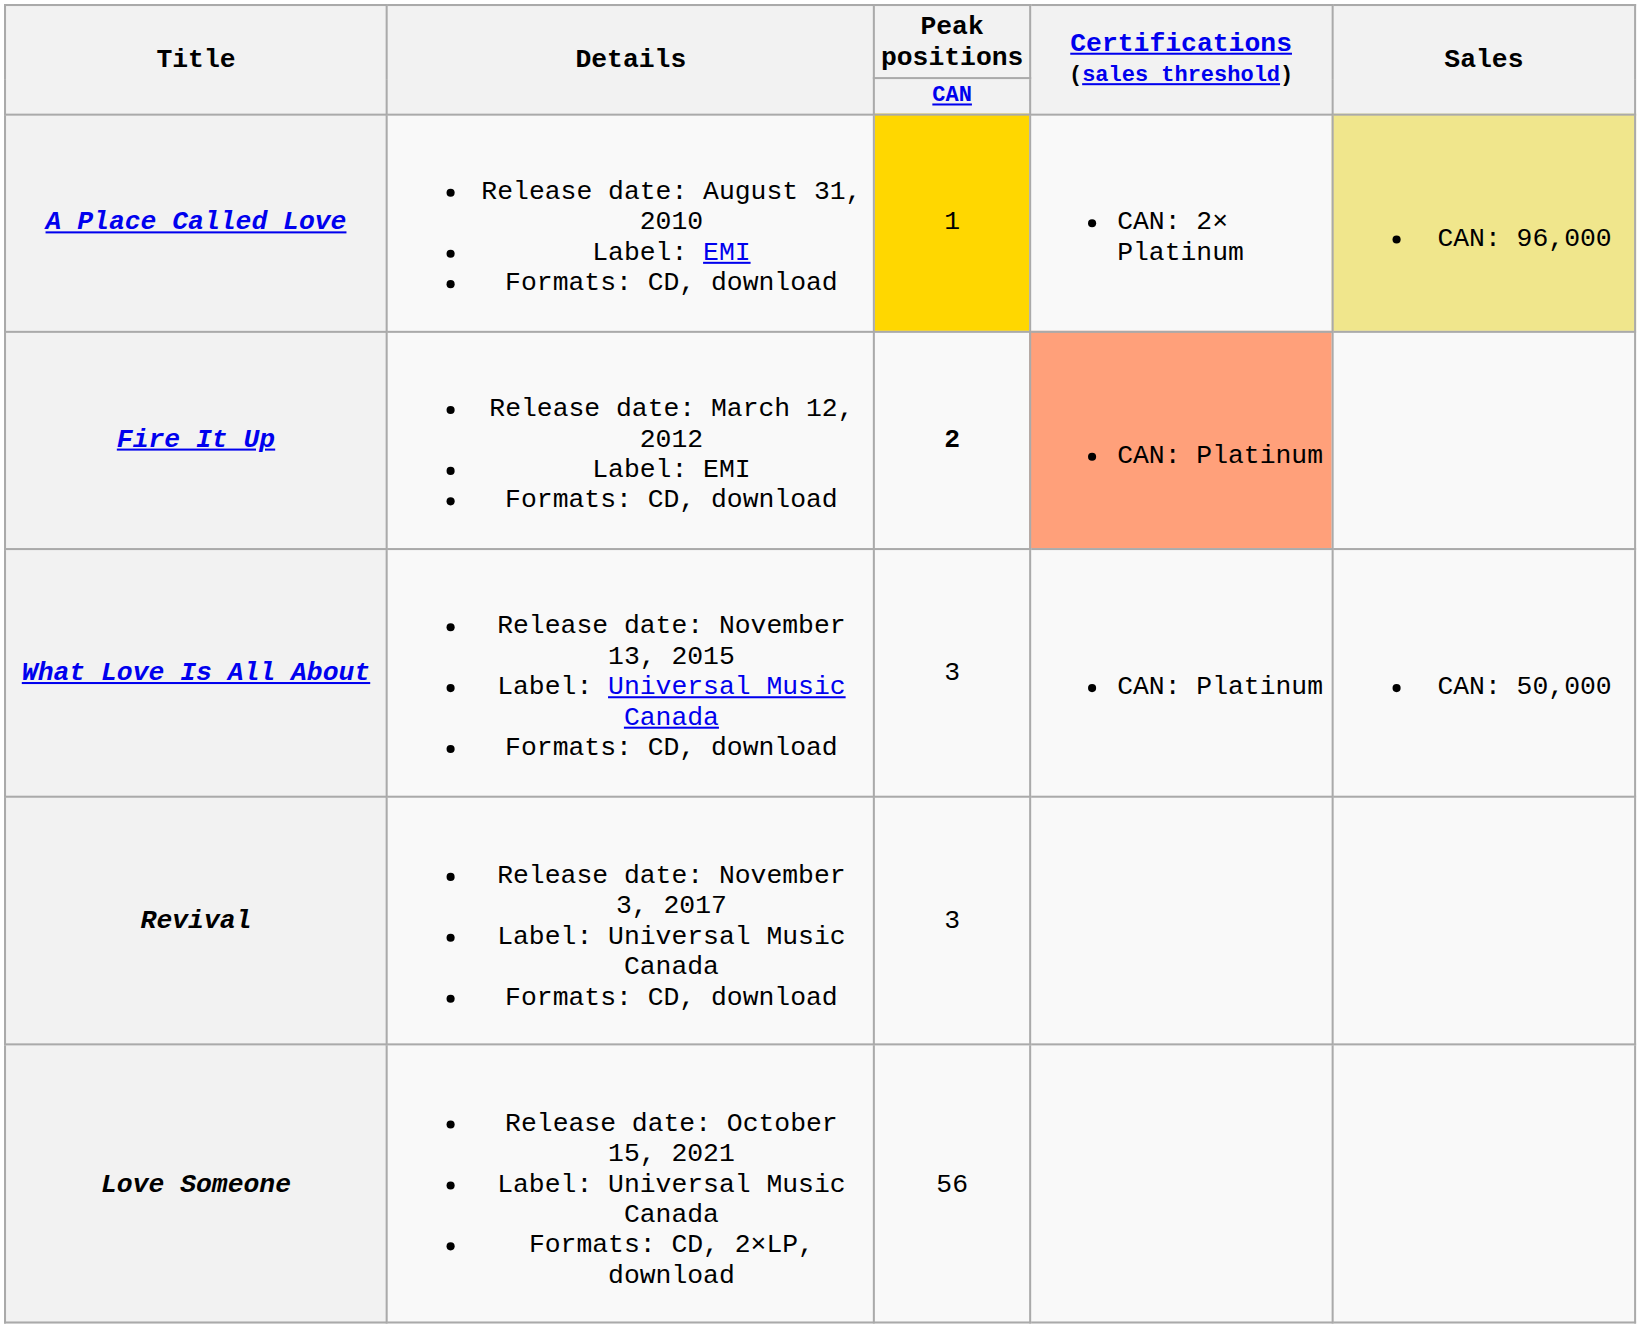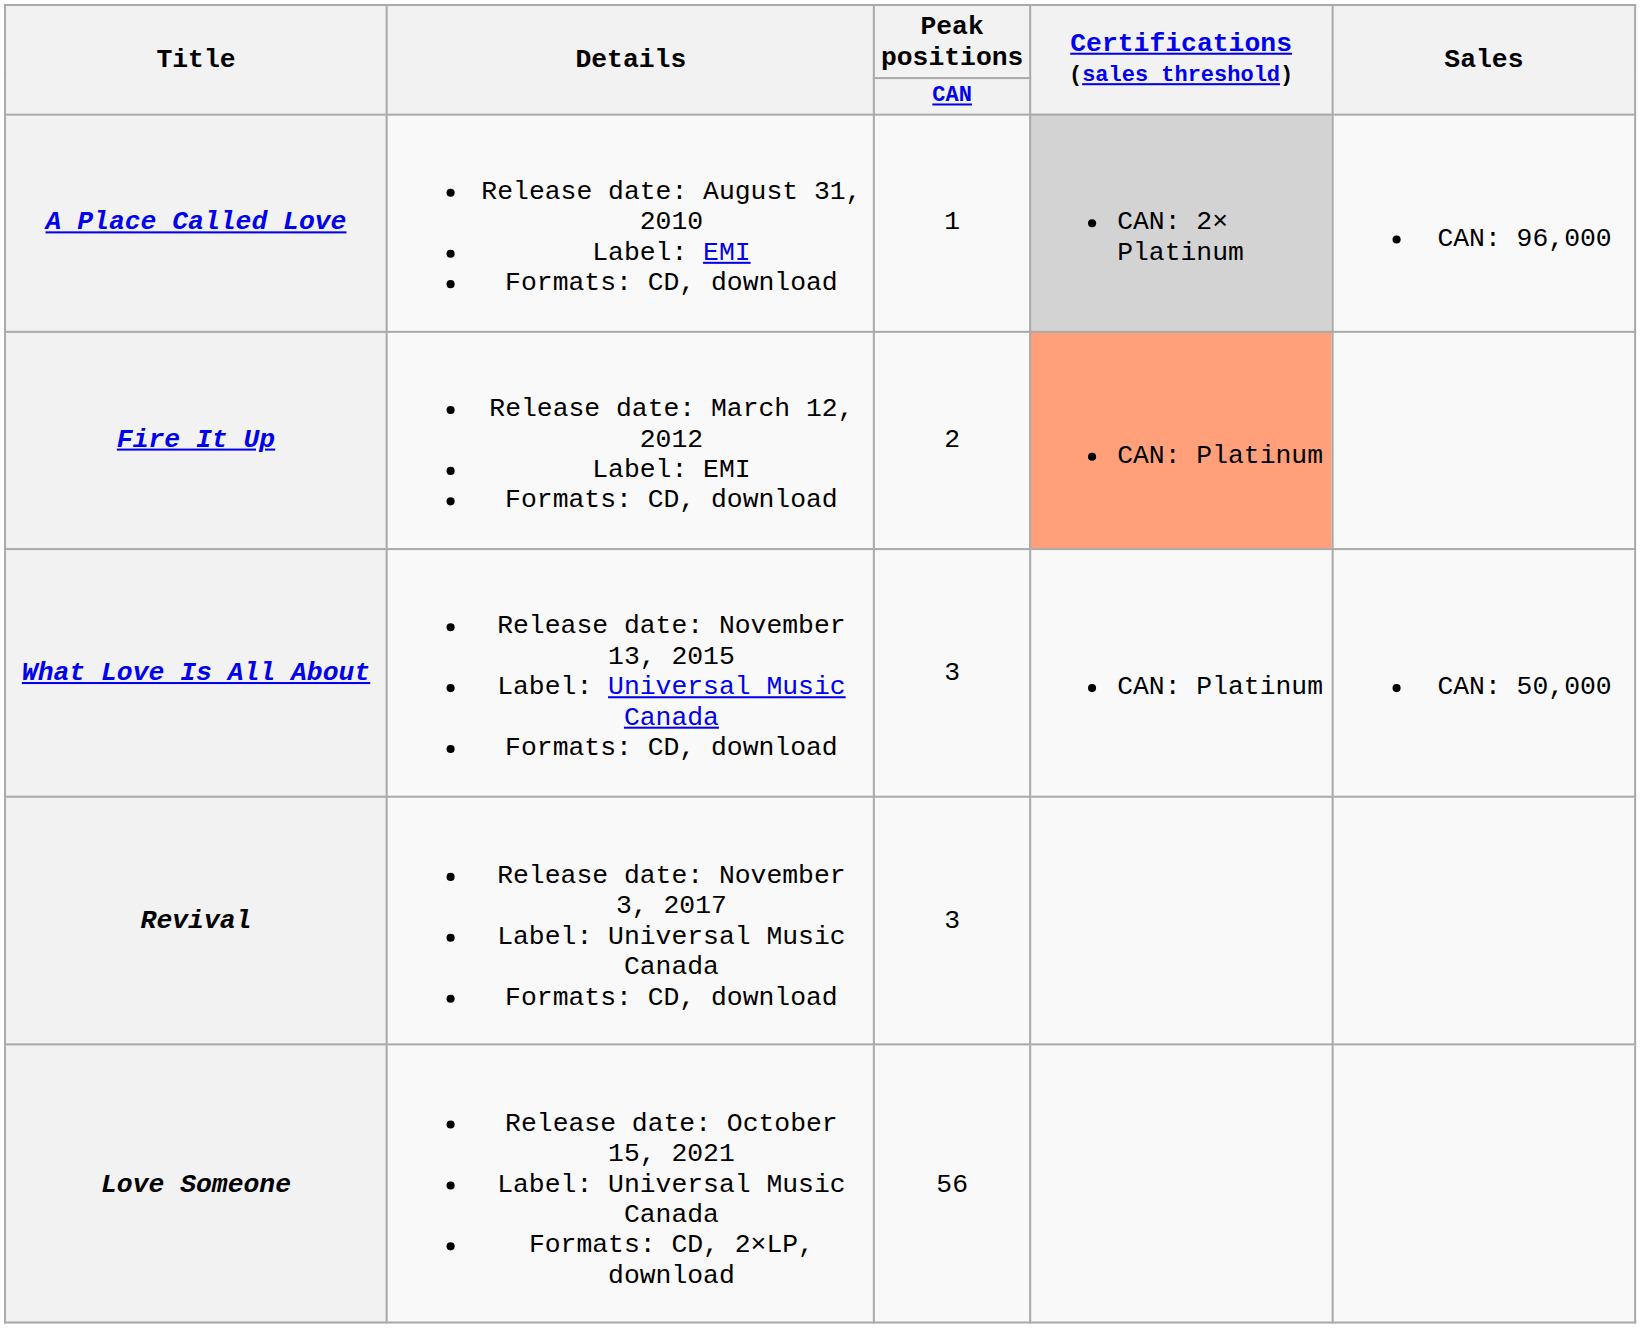(952, 222) gold background -> (952, 222) no background
(1181, 238) no background -> (1181, 238) lightgrey background
(1484, 238) khaki background -> (1484, 238) no background
(952, 440) bold -> (952, 440) normal
